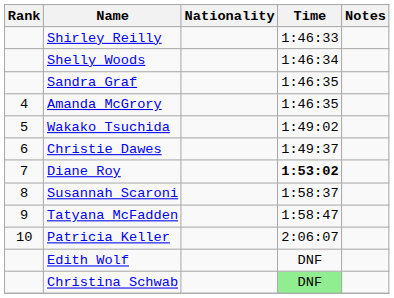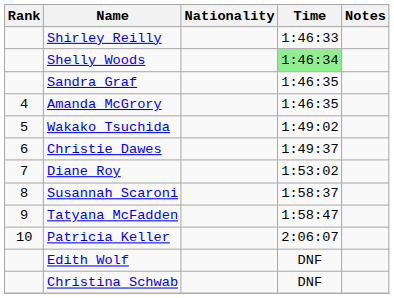(310, 60) no background -> (310, 60) lightgreen background
(310, 171) bold -> (310, 171) normal
(310, 283) lightgreen background -> (310, 283) no background
